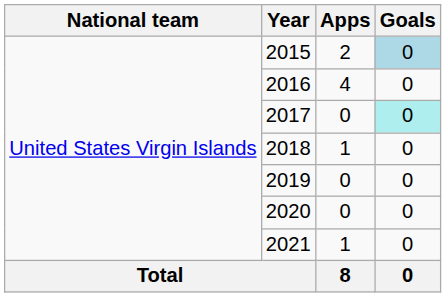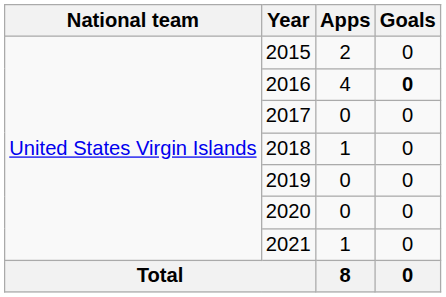(408, 52) lightblue background -> (408, 52) no background
(408, 84) normal -> (408, 84) bold
(408, 116) paleturquoise background -> (408, 116) no background
